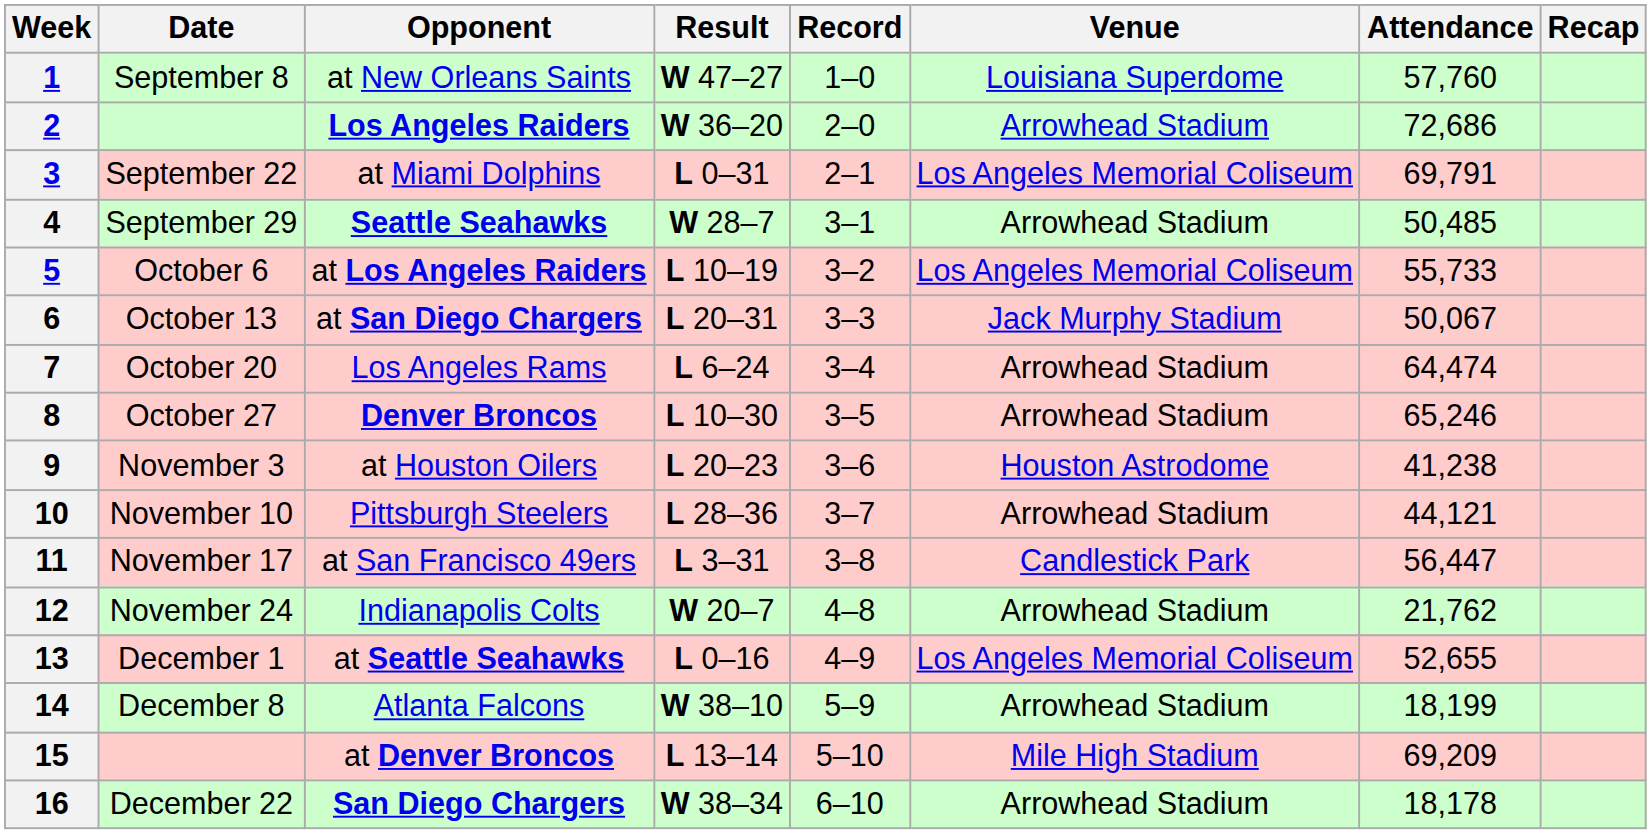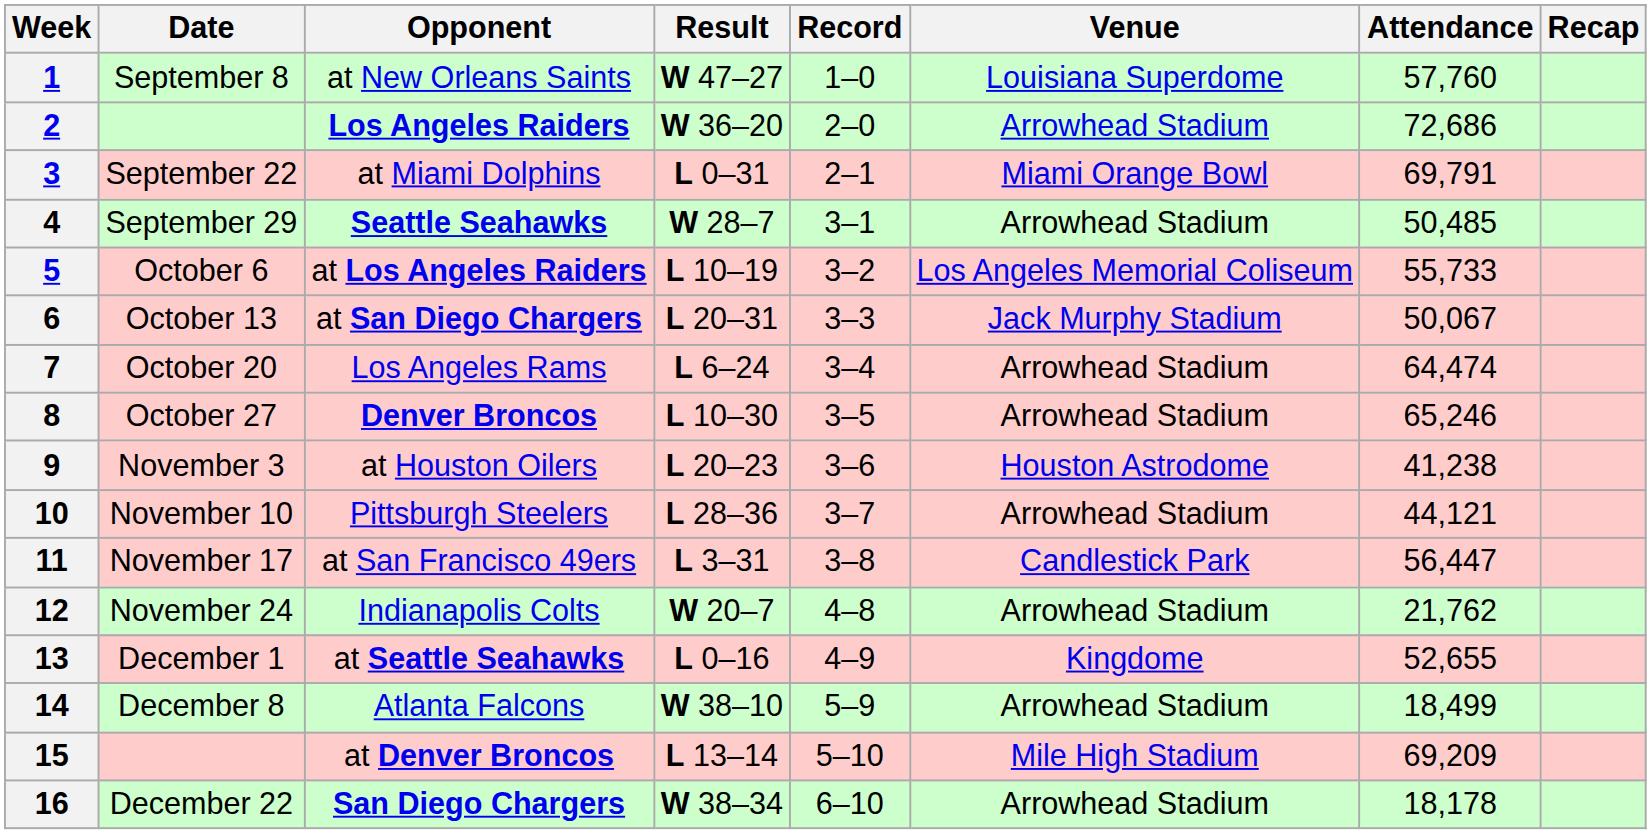(1135, 174) Los Angeles Memorial Coliseum -> (1135, 174) Miami Orange Bowl
(1135, 658) Los Angeles Memorial Coliseum -> (1135, 658) Kingdome
(1450, 707) 18,199 -> (1450, 707) 18,499
